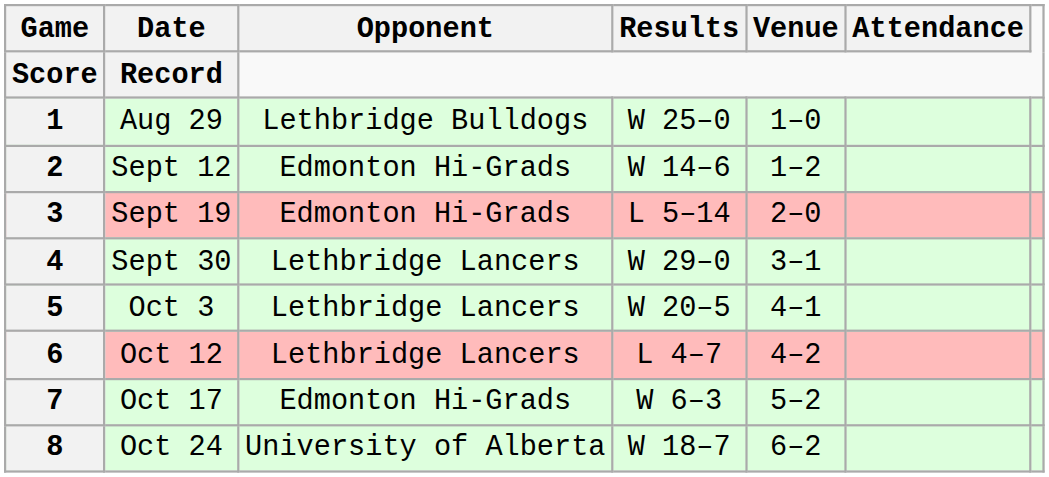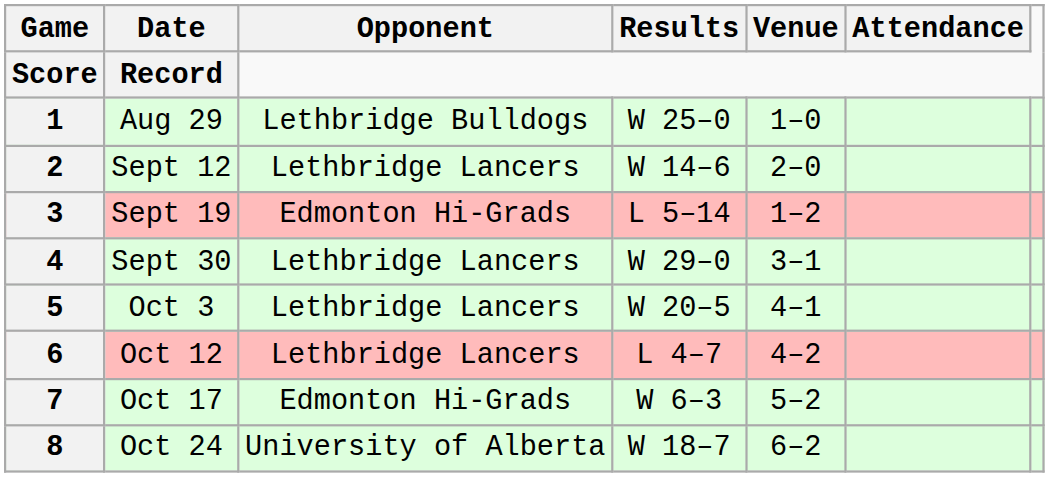(425, 168) Edmonton Hi-Grads -> (425, 168) Lethbridge Lancers
(796, 168) 1–2 -> (796, 168) 2–0
(796, 215) 2–0 -> (796, 215) 1–2
